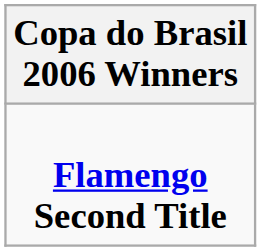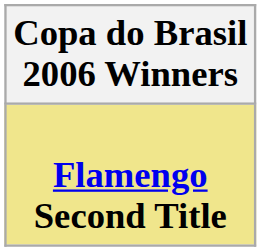(130, 194) no background -> (130, 194) khaki background
